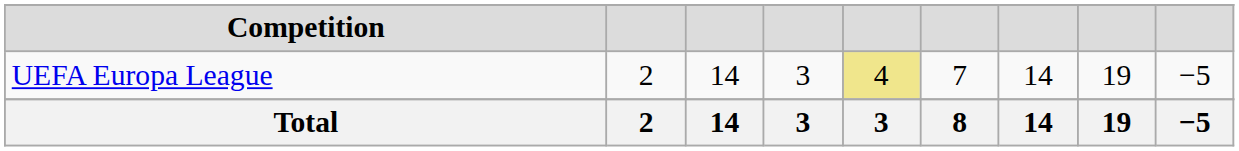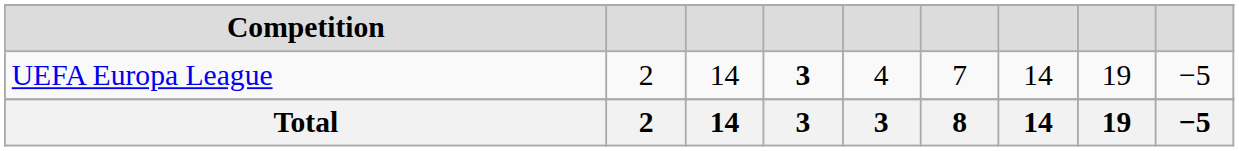(803, 74) normal -> (803, 74) bold
(881, 74) khaki background -> (881, 74) no background
